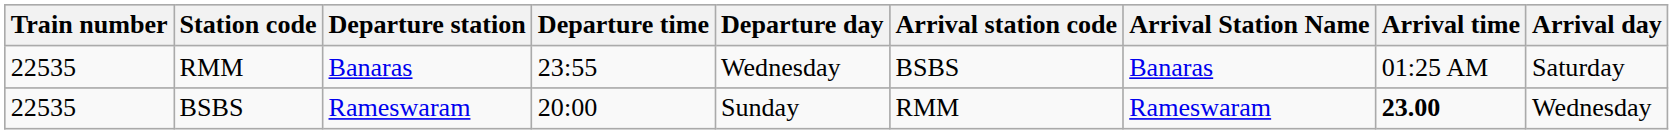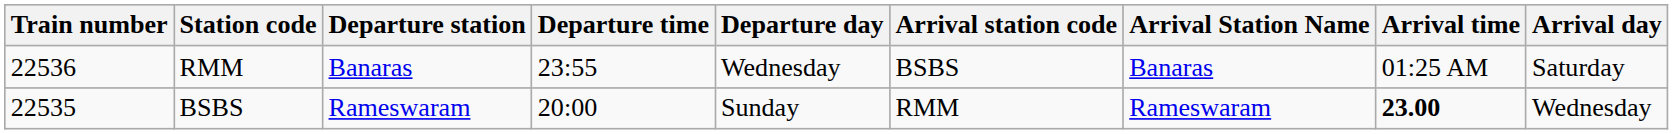(43, 66) 22535 -> (43, 66) 22536
